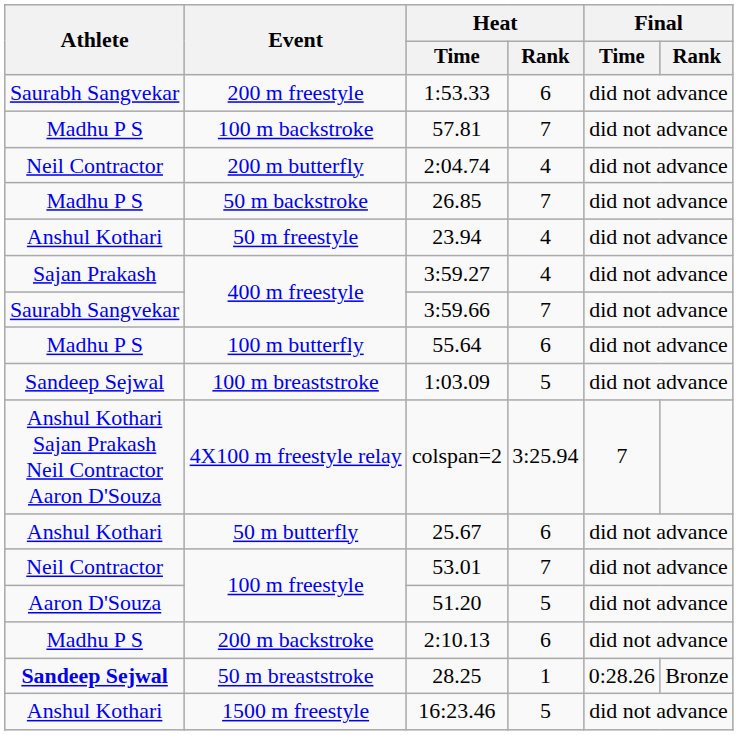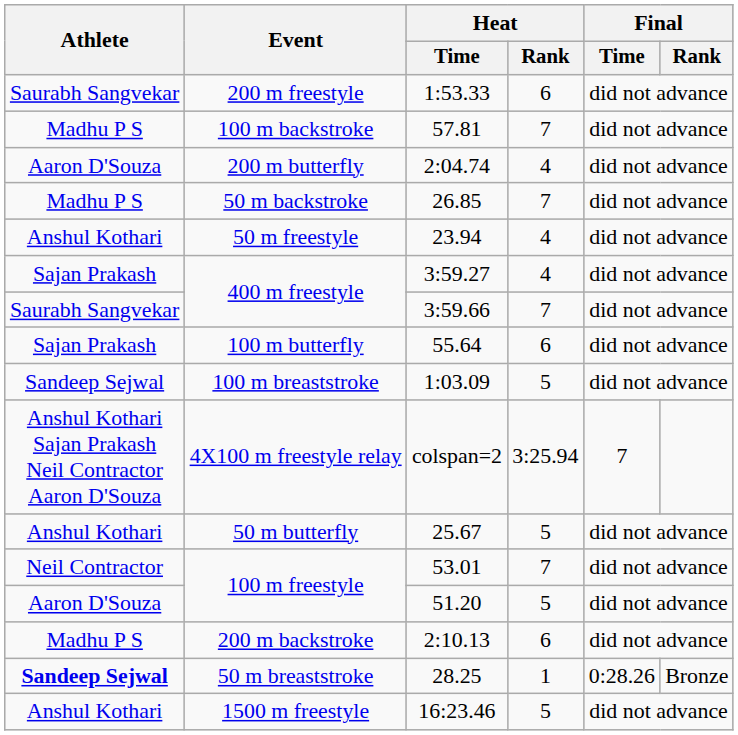(95, 165) Neil Contractor -> (95, 165) Aaron D'Souza
(95, 345) Madhu P S -> (95, 345) Sajan Prakash
(545, 531) 6 -> (545, 531) 5
